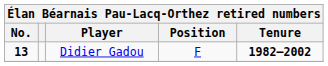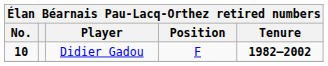(21, 52) 13 -> (21, 52) 10
